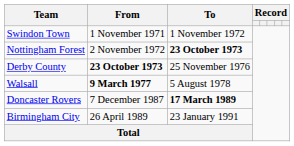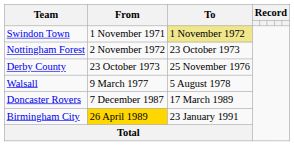(207, 34) no background -> (207, 34) khaki background
(206, 50) bold -> (205, 50) normal
(126, 67) bold -> (125, 67) normal
(120, 83) bold -> (119, 83) normal
(203, 100) bold -> (201, 100) normal
(119, 116) no background -> (119, 116) gold background
